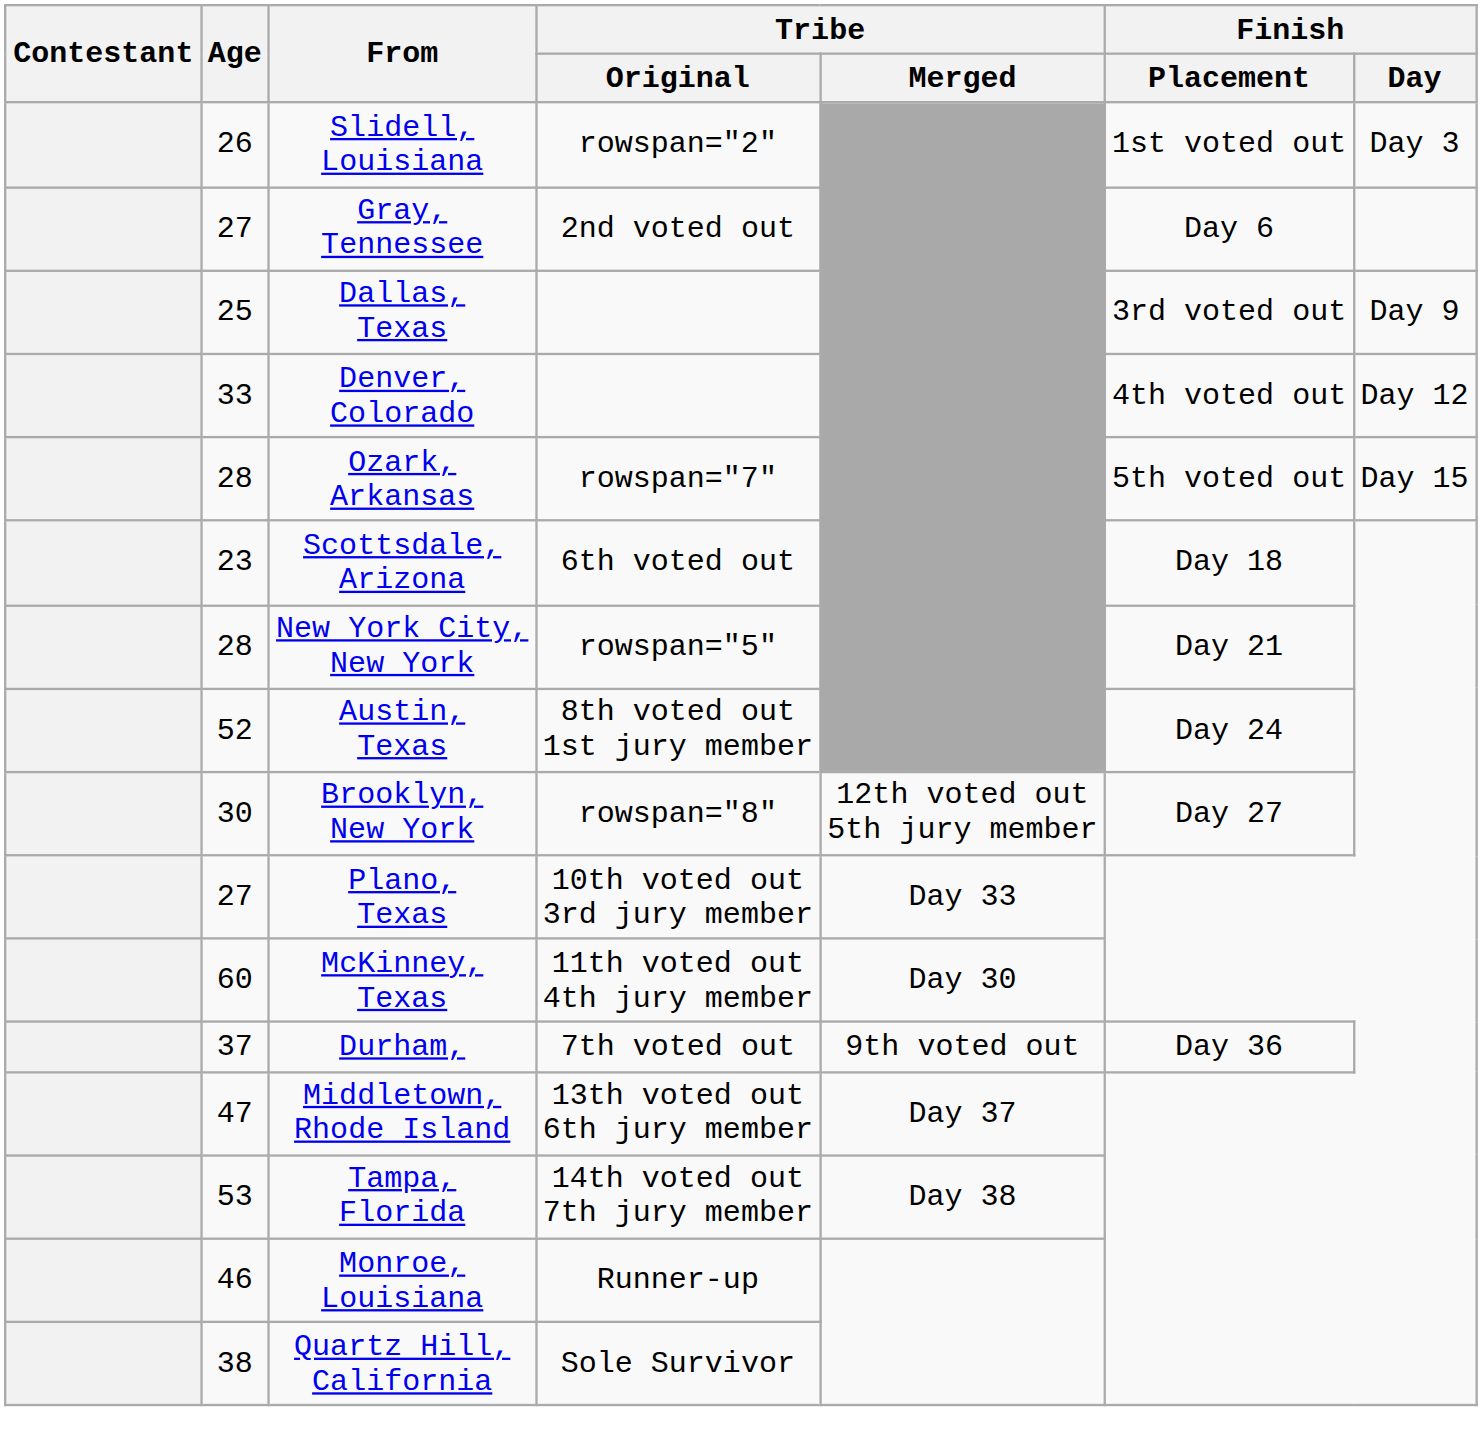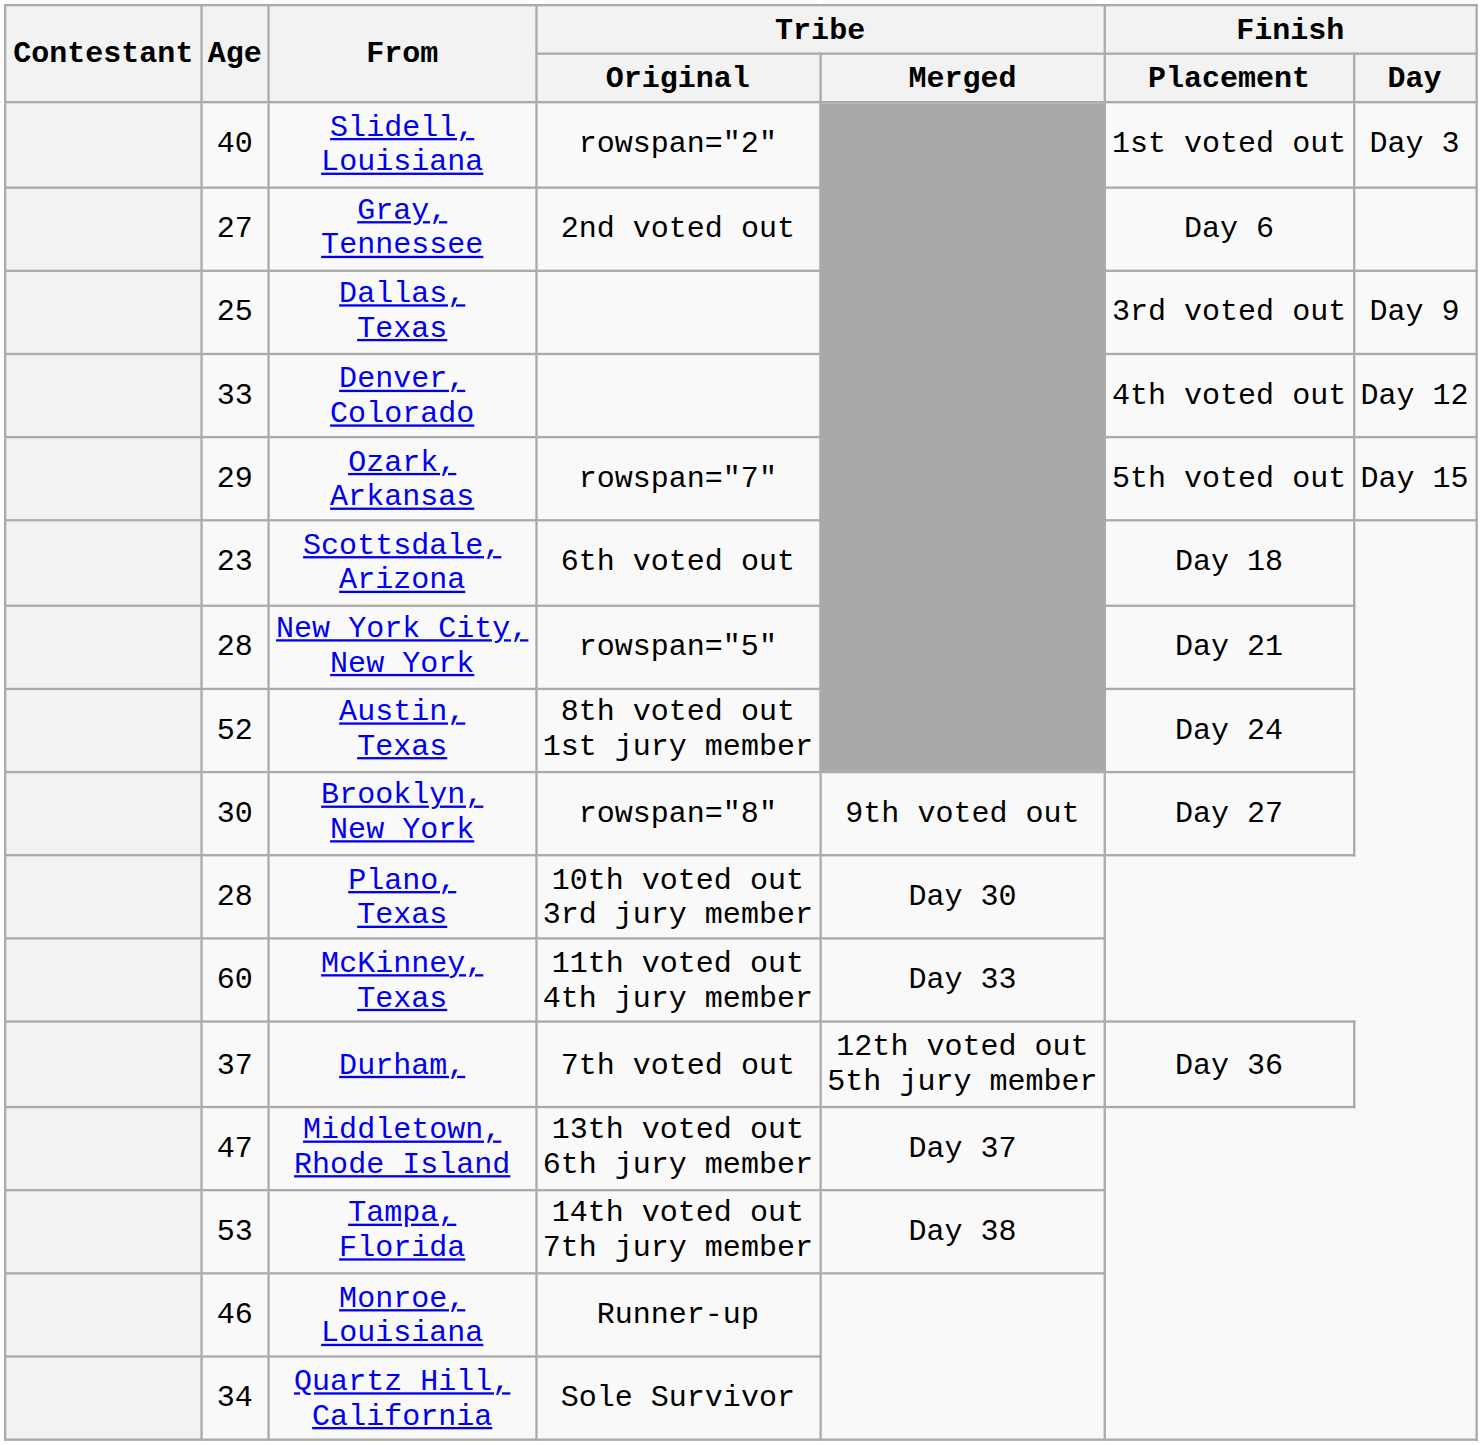(235, 145) 26 -> (235, 145) 40
(235, 479) 28 -> (235, 479) 29
(962, 814) 12th voted out 5th jury member -> (962, 814) 9th voted out
(235, 897) 27 -> (235, 897) 28
(962, 897) Day 33 -> (962, 897) Day 30
(962, 981) Day 30 -> (962, 981) Day 33
(962, 1047) 9th voted out -> (962, 1064) 12th voted out 5th jury member
(235, 1364) 38 -> (235, 1399) 34
